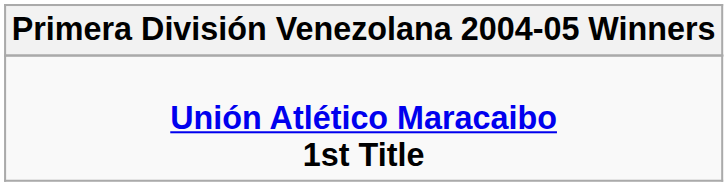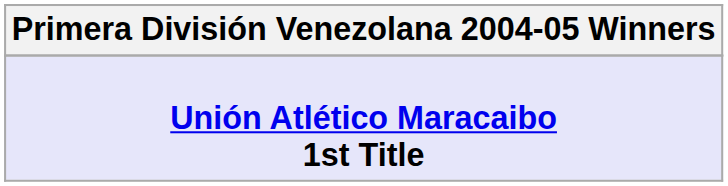(364, 135) no background -> (364, 135) lavender background
